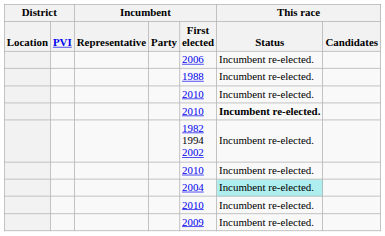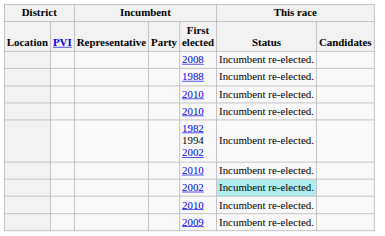(193, 59) 2006 -> (193, 59) 2008
(270, 111) bold -> (266, 111) normal
(193, 187) 2004 -> (193, 187) 2002
